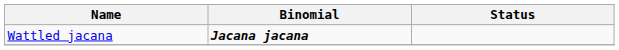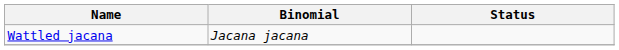(260, 35) bold -> (260, 35) normal
